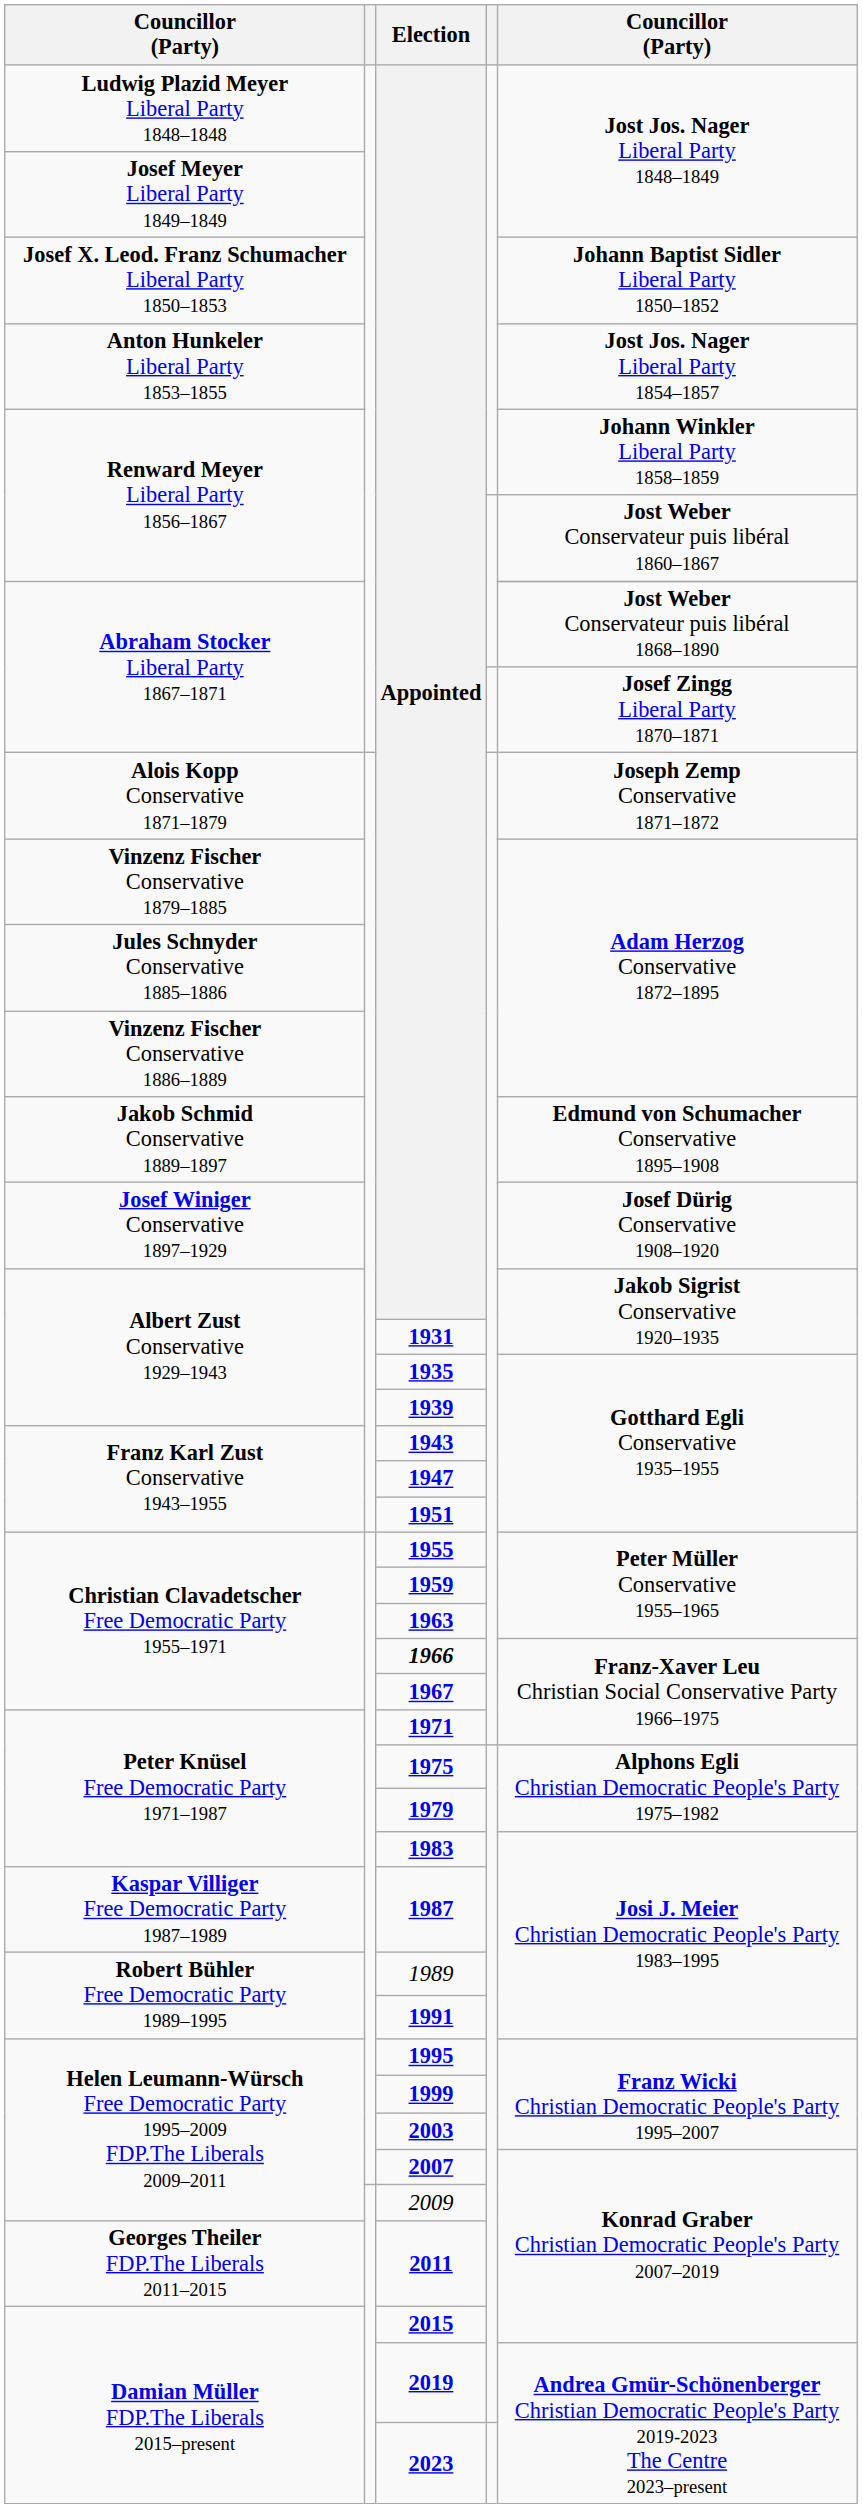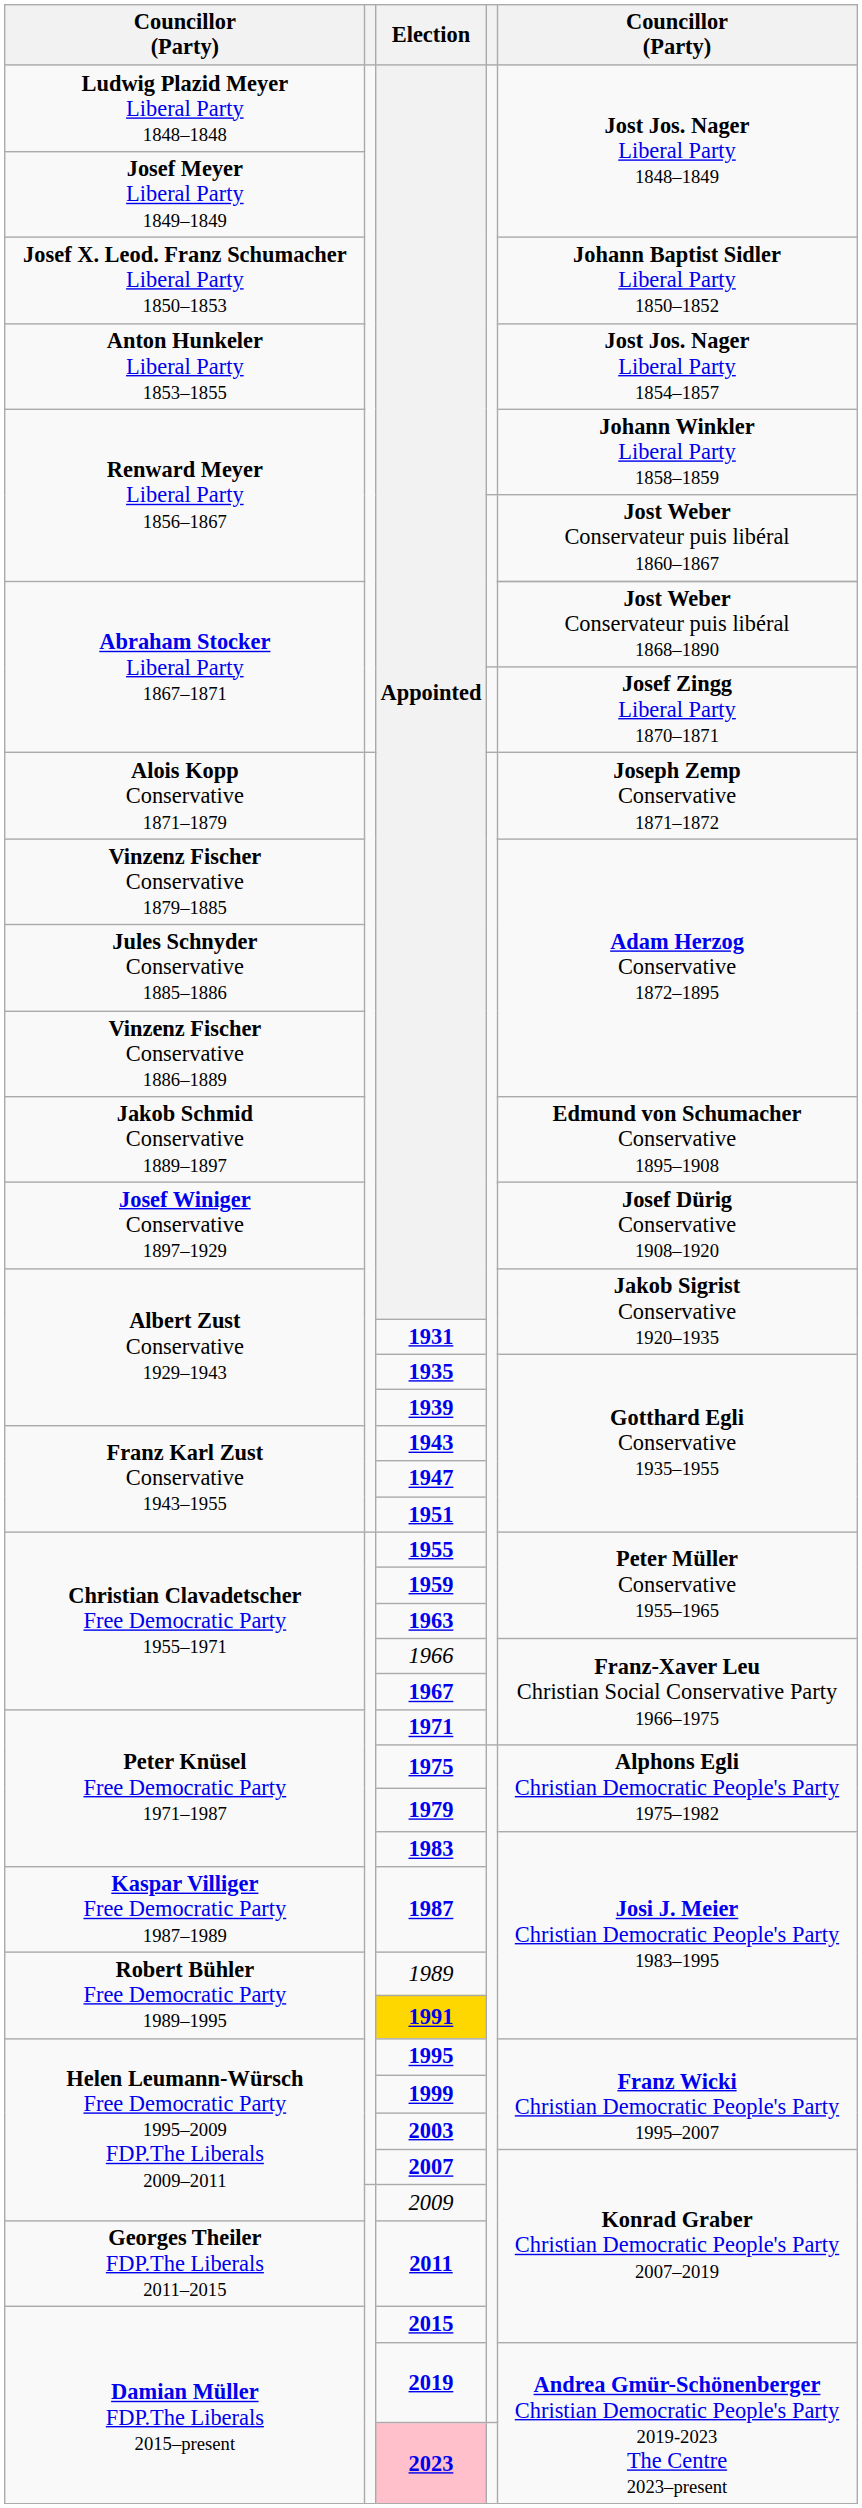(431, 1656) bold -> (431, 1656) normal
(431, 2016) no background -> (431, 2016) gold background
(431, 2462) no background -> (431, 2462) pink background
